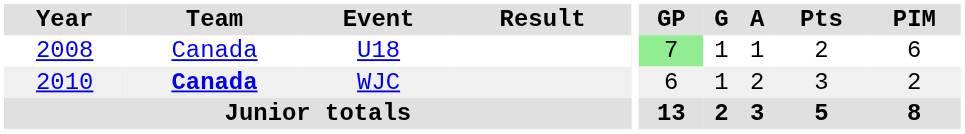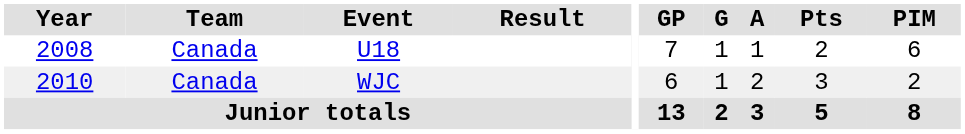(671, 51) lightgreen background -> (671, 51) no background
(215, 82) bold -> (215, 82) normal
